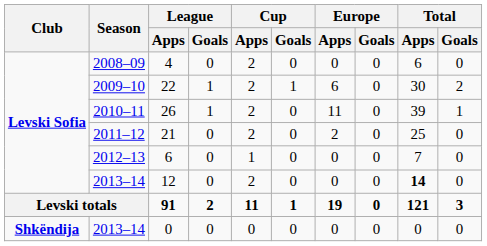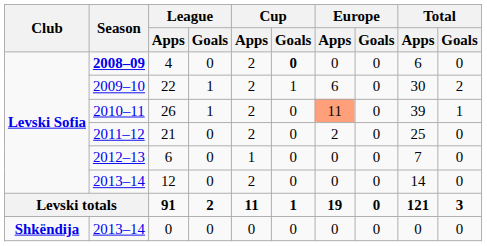(119, 63) normal -> (119, 63) bold
(293, 63) normal -> (293, 63) bold
(335, 110) no background -> (335, 110) lightsalmon background
(418, 181) bold -> (418, 181) normal
